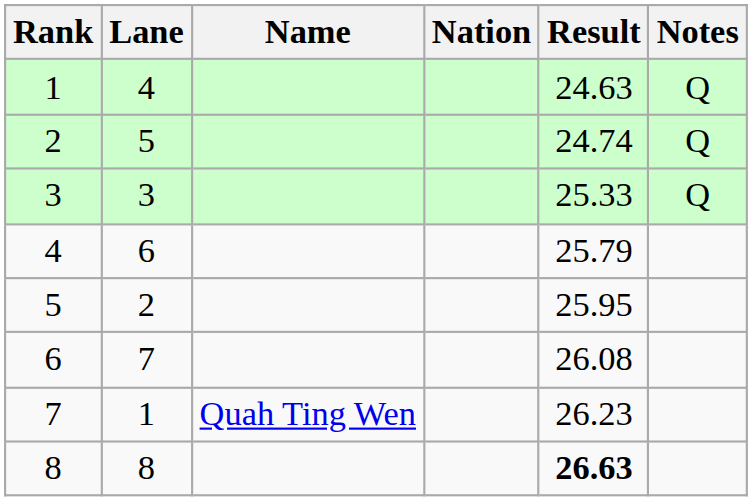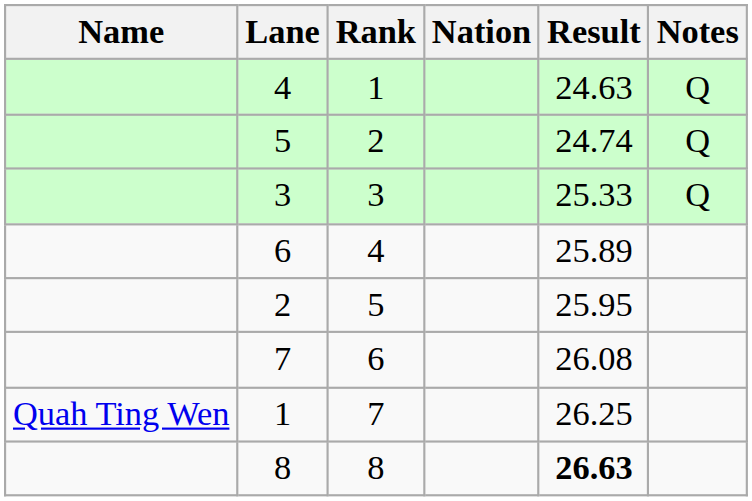columns swapped: (53, 31) <-> (308, 31)
(594, 250) 25.79 -> (594, 250) 25.89
(594, 413) 26.23 -> (594, 413) 26.25
